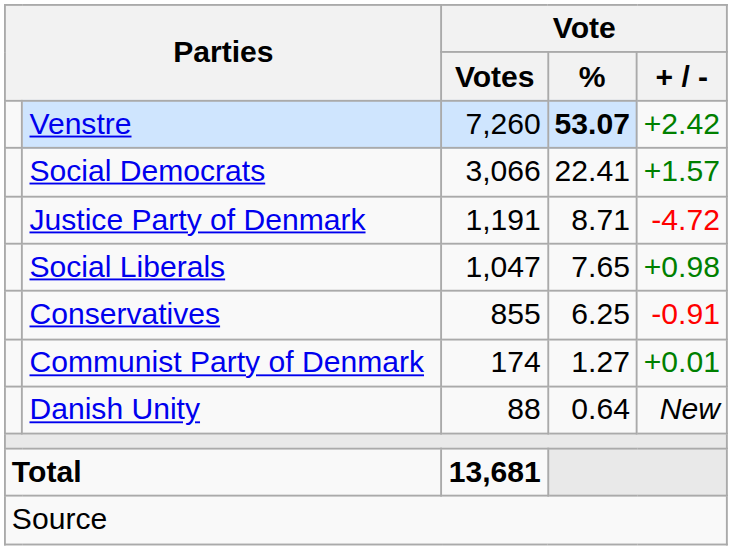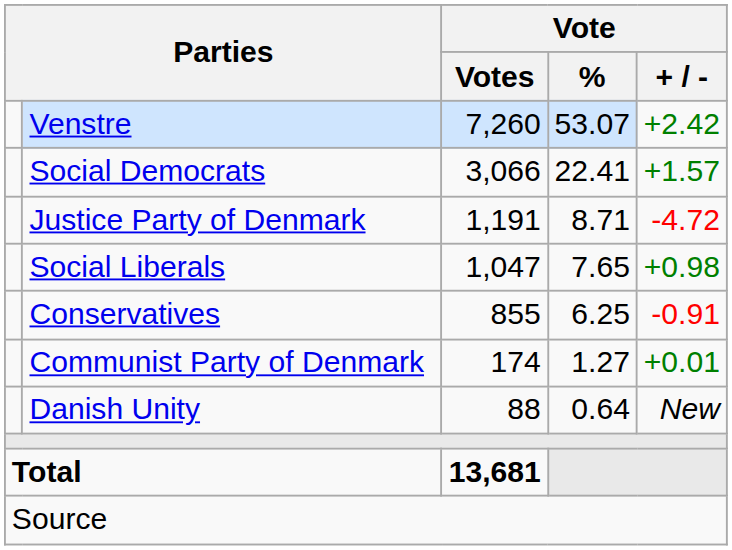(592, 123) bold -> (592, 123) normal
